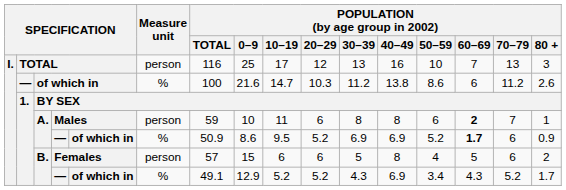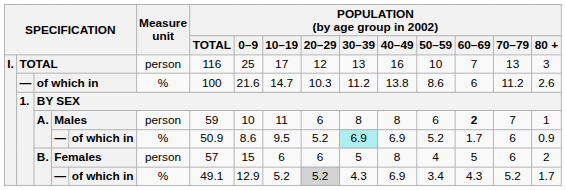(359, 138) no background -> (359, 138) paleturquoise background
(474, 138) bold -> (474, 138) normal
(320, 176) no background -> (320, 176) lightgrey background
